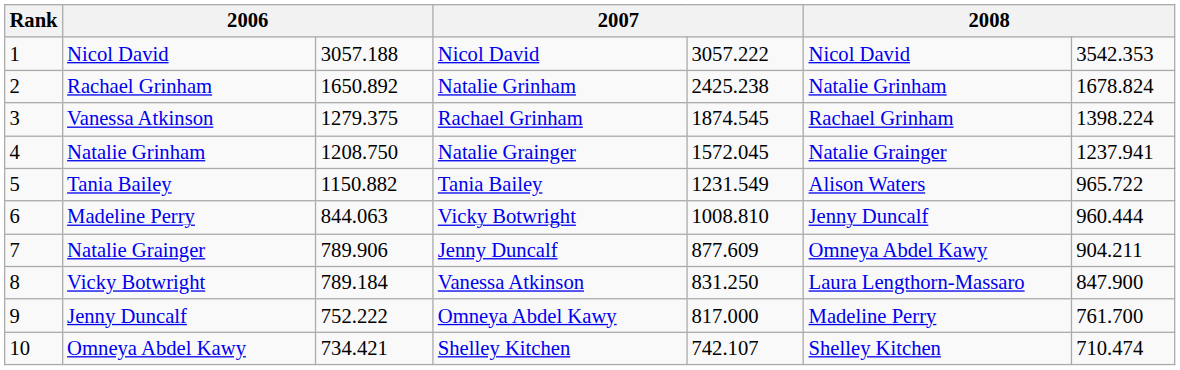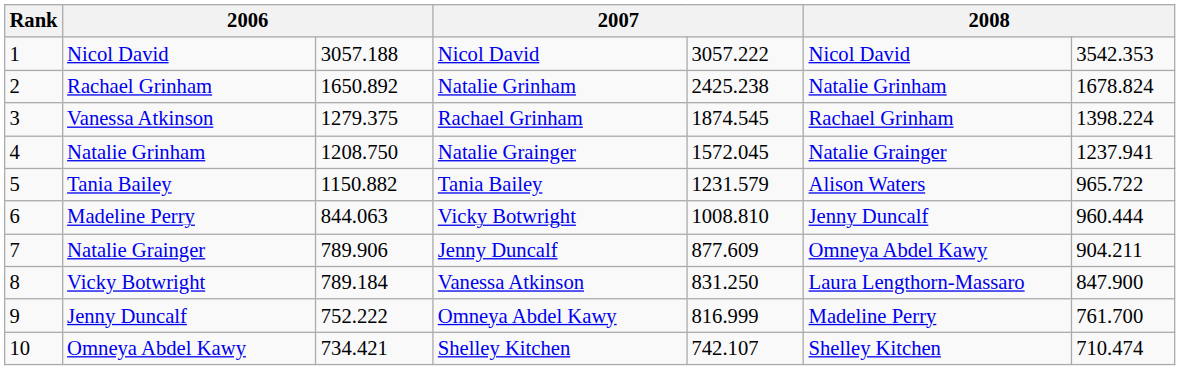(730, 184) 1231.549 -> (730, 184) 1231.579
(725, 315) 817.000 -> (725, 315) 816.999
